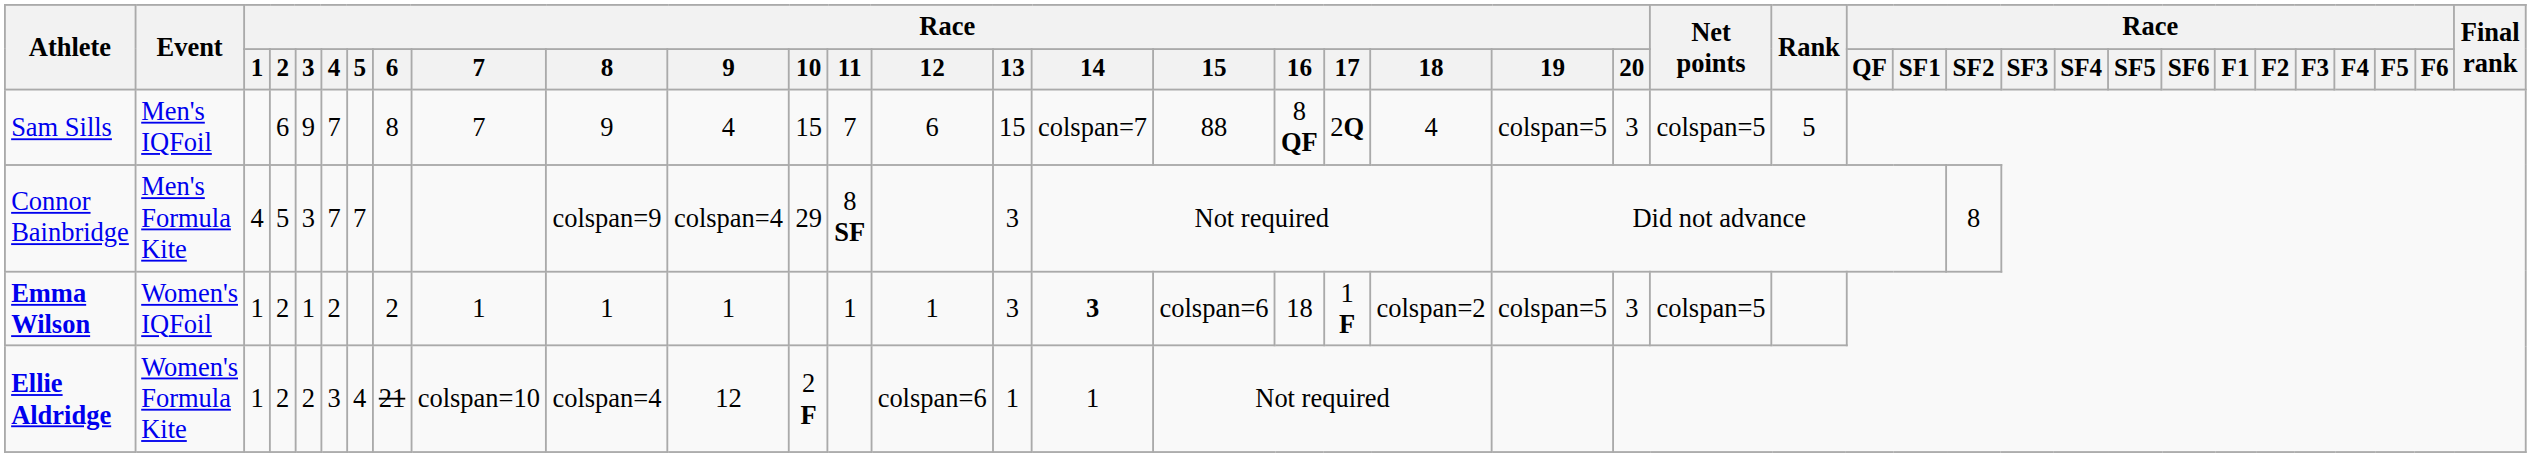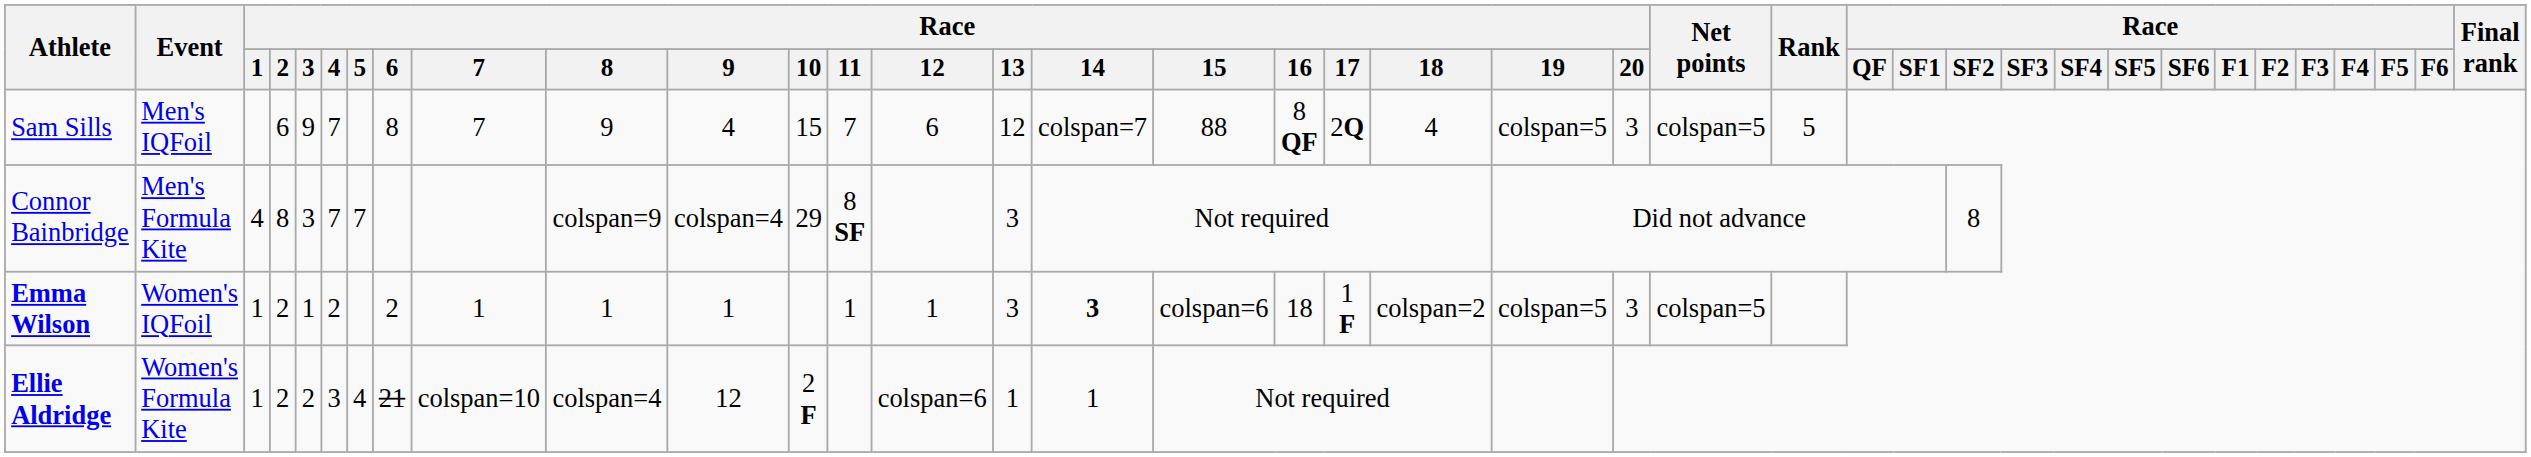(1012, 127) 15 -> (1012, 127) 12
(283, 218) 5 -> (283, 218) 8
